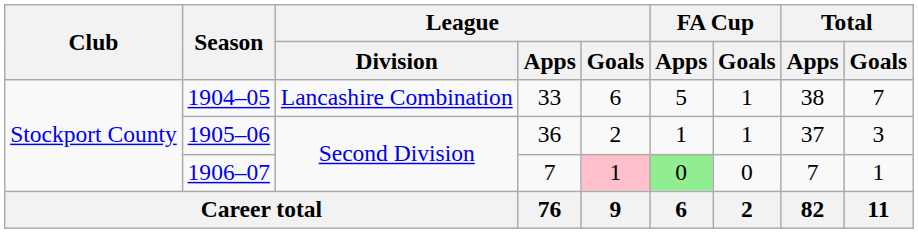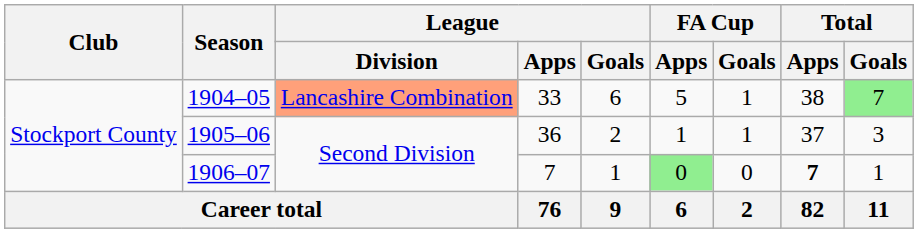(397, 97) no background -> (397, 97) lightsalmon background
(878, 97) no background -> (878, 97) lightgreen background
(615, 172) pink background -> (615, 172) no background
(813, 172) normal -> (813, 172) bold
